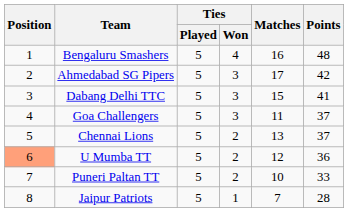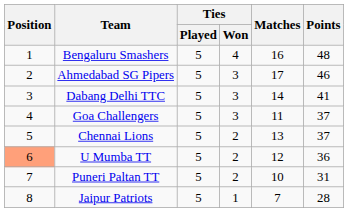(323, 75) 42 -> (323, 75) 46
(277, 95) 15 -> (277, 95) 14
(323, 177) 33 -> (323, 177) 31
